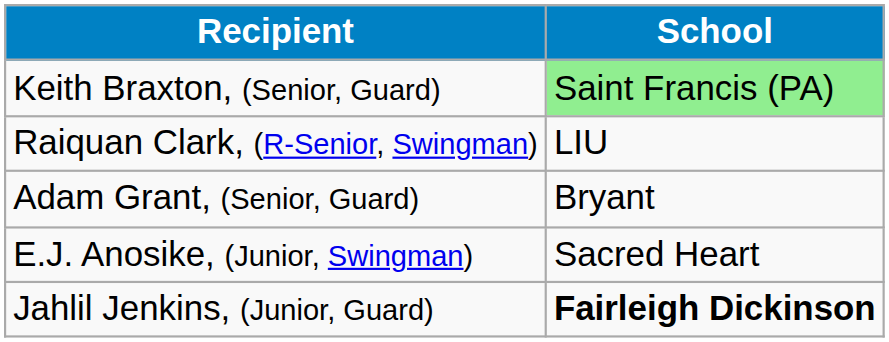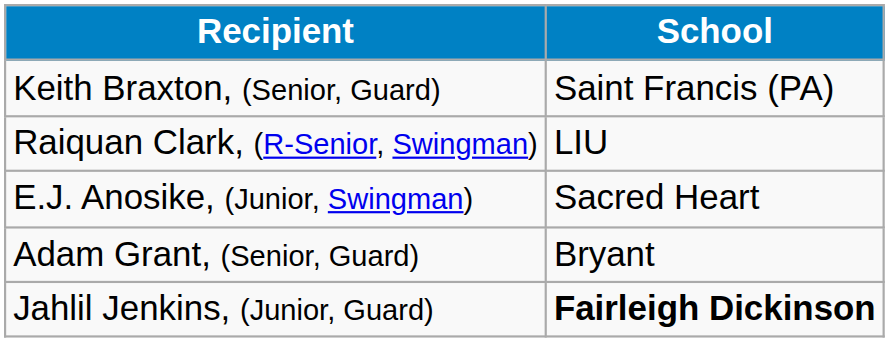(694, 87) lightgreen background -> (694, 87) no background
rows swapped: (243, 253) <-> (216, 198)
